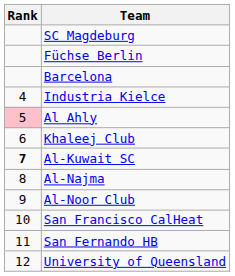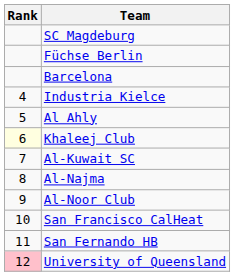(23, 118) pink background -> (23, 118) no background
(23, 138) no background -> (23, 138) lightyellow background
(23, 159) bold -> (23, 159) normal
(23, 261) no background -> (23, 261) pink background
